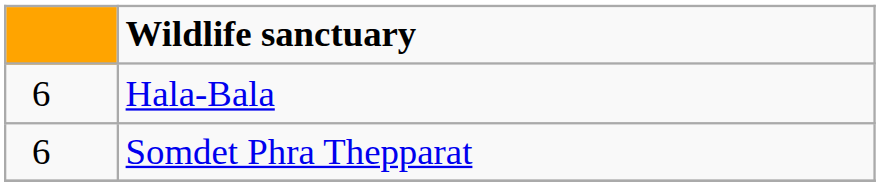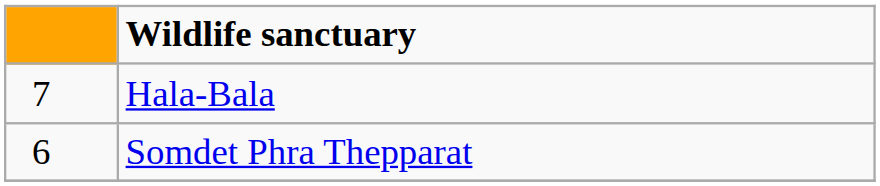(32, 92) 6 -> (32, 92) 7
